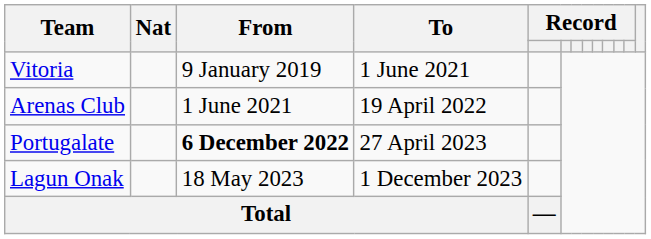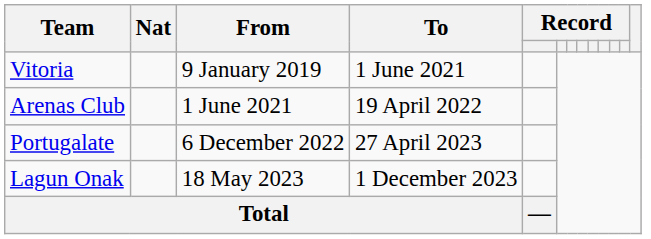(265, 142) bold -> (263, 142) normal
